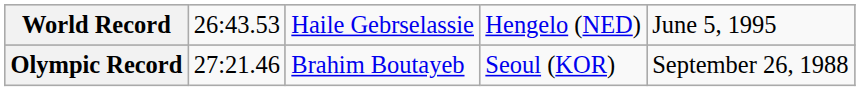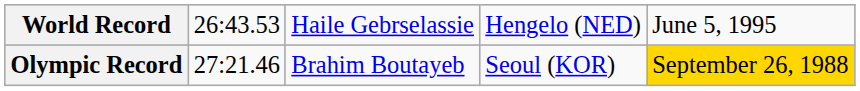(750, 65) no background -> (750, 65) gold background
